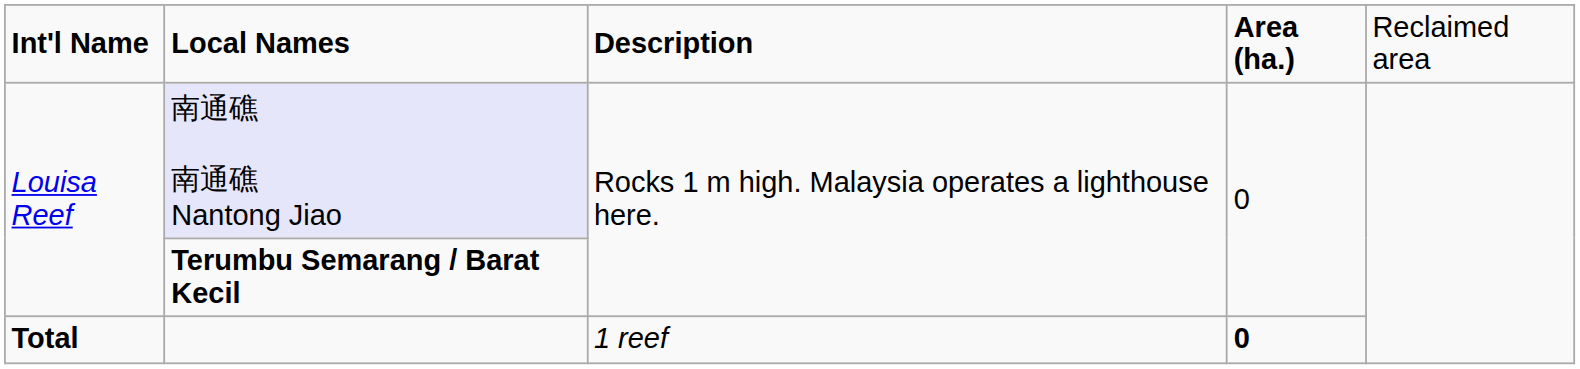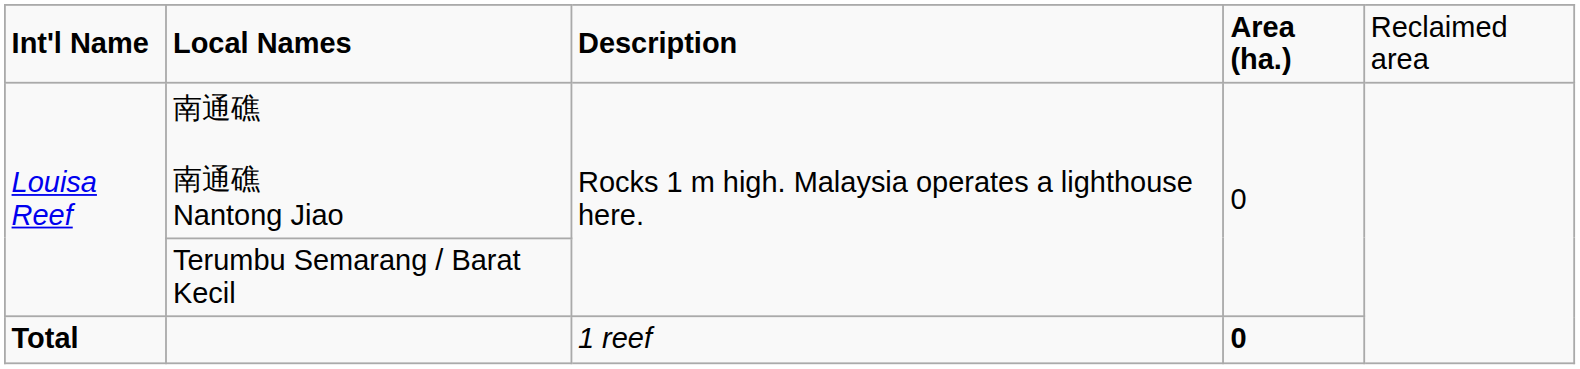(257, 161) lavender background -> (258, 161) no background
(355, 276) bold -> (347, 276) normal
